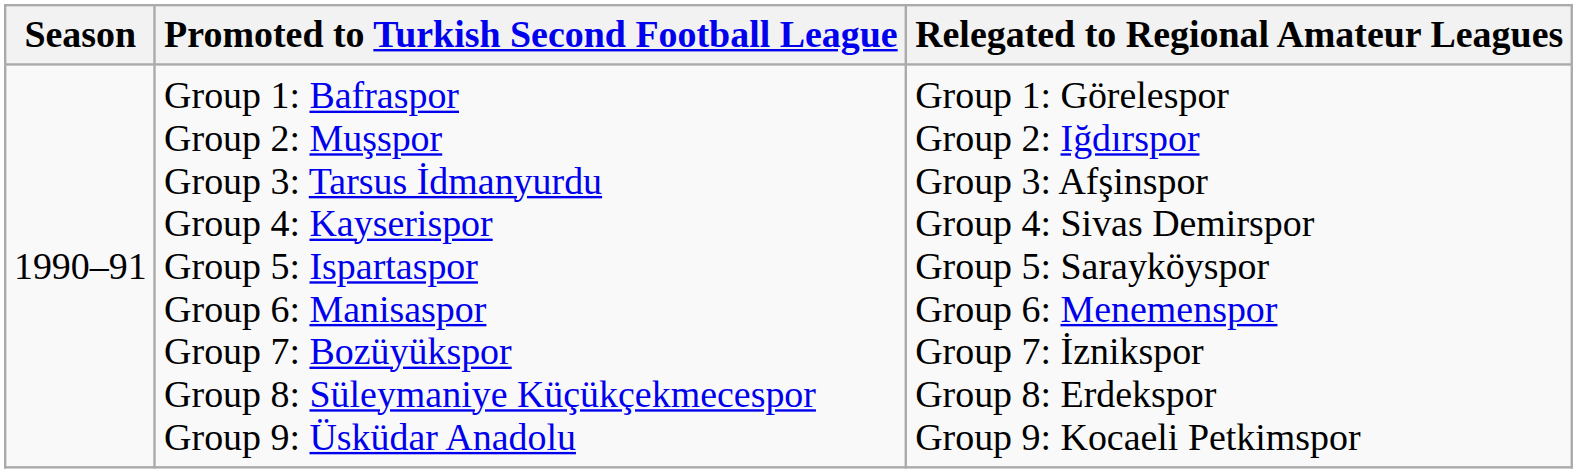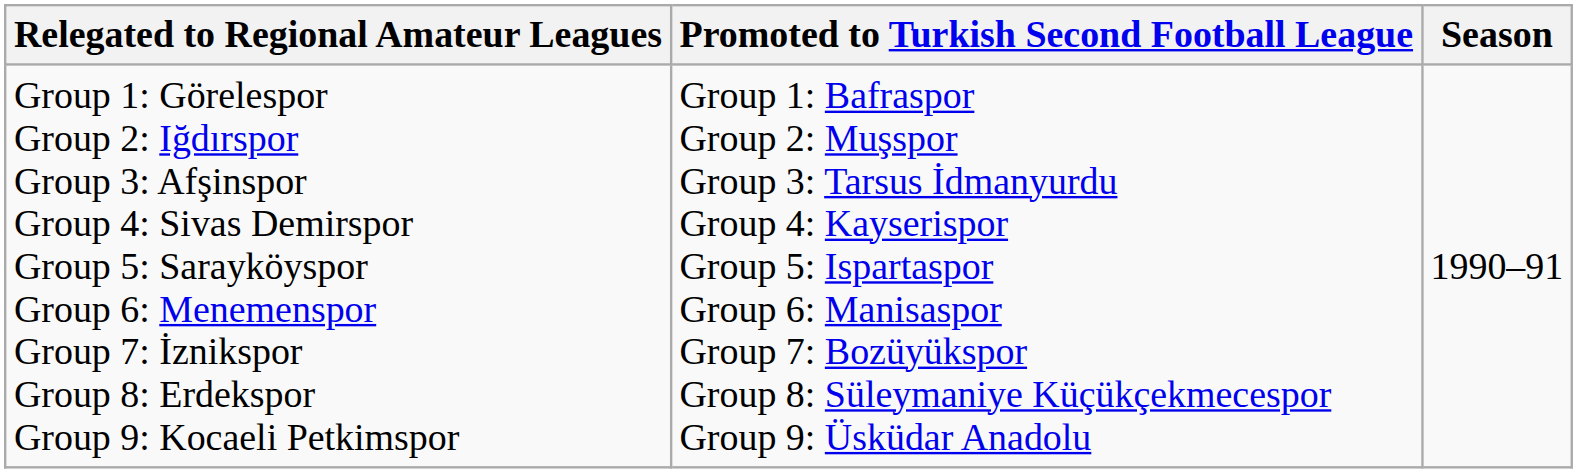columns swapped: (80, 34) <-> (1239, 34)
